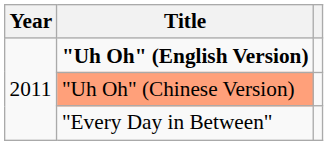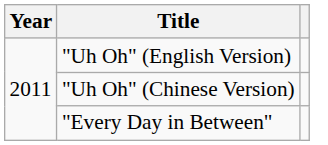(185, 55) bold -> (177, 55) normal
(178, 88) lightsalmon background -> (178, 88) no background
